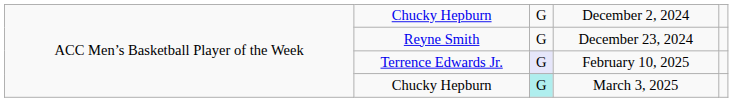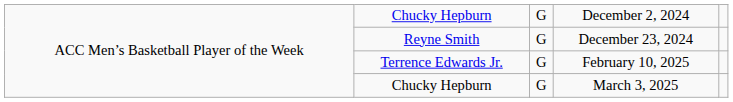(541, 62) lavender background -> (541, 62) no background
(541, 85) paleturquoise background -> (541, 85) no background
